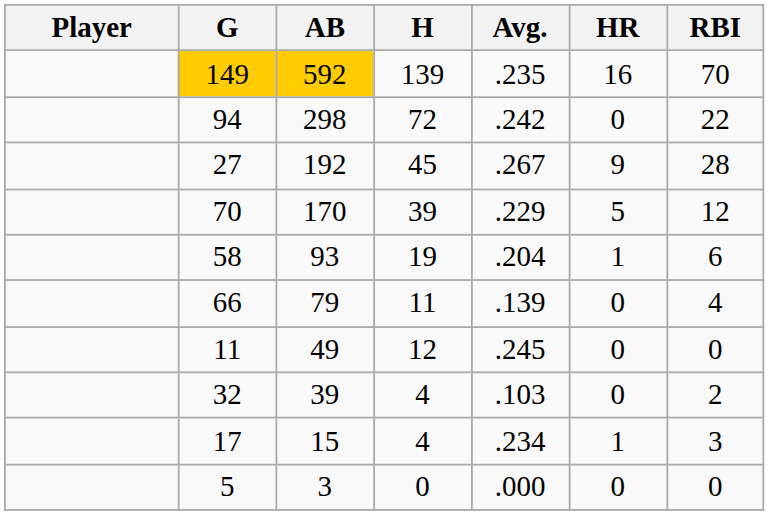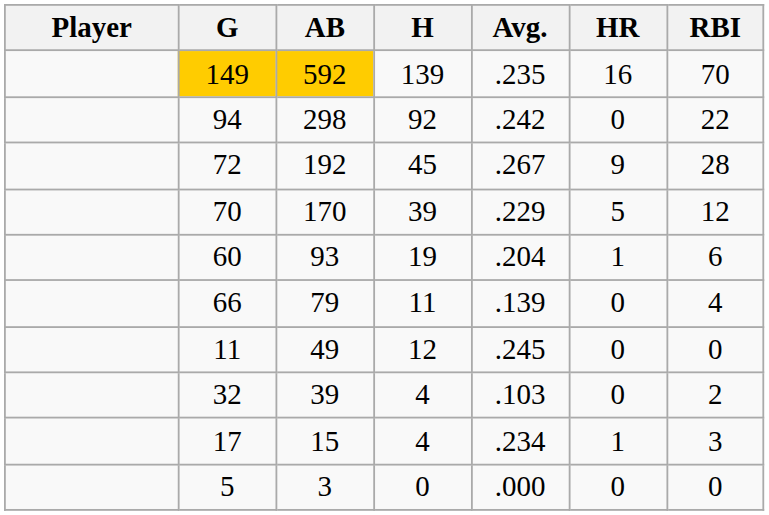(422, 119) 72 -> (422, 119) 92
(227, 165) 27 -> (227, 165) 72
(227, 257) 58 -> (227, 257) 60
